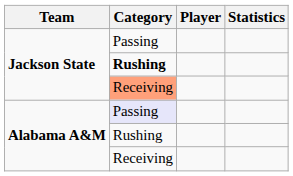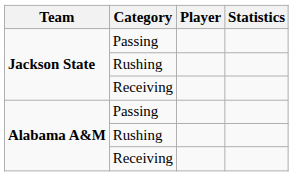(139, 64) bold -> (138, 64) normal
(143, 87) lightsalmon background -> (143, 87) no background
(135, 111) lavender background -> (135, 111) no background
